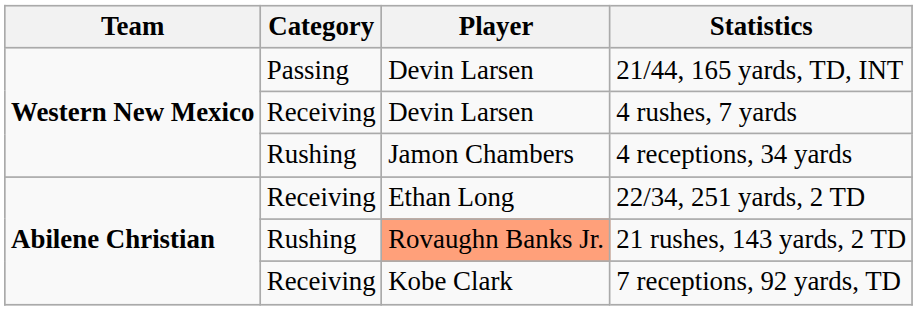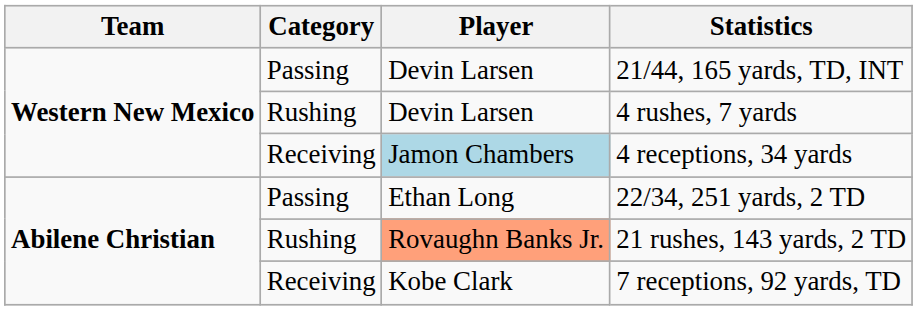(321, 111) Receiving -> (312, 111) Rushing
(312, 154) Rushing -> (321, 154) Receiving
(481, 154) no background -> (481, 154) lightblue background
(321, 197) Receiving -> (308, 197) Passing
